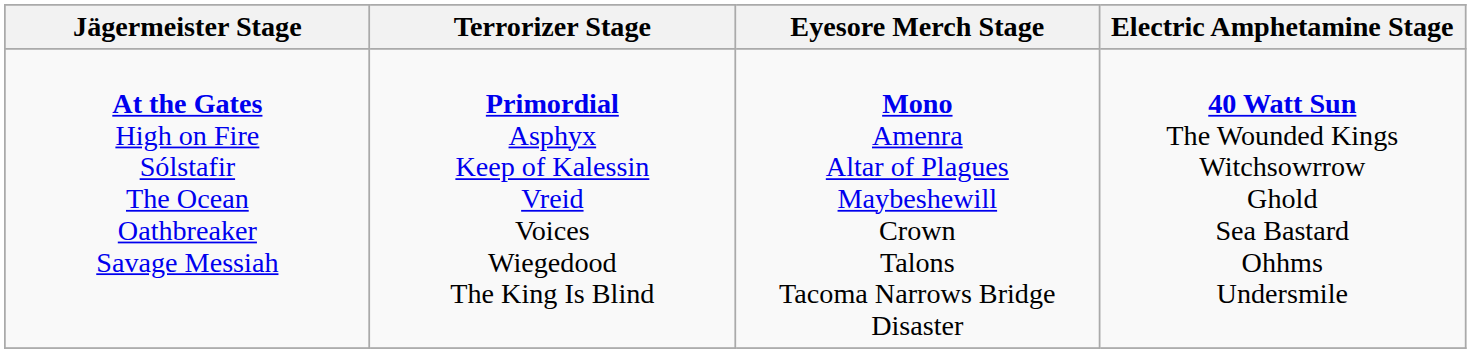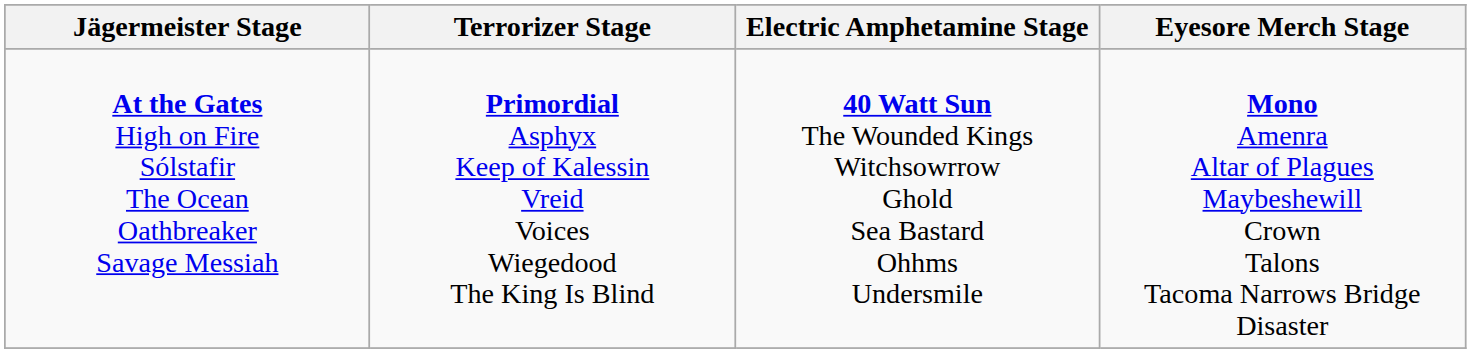columns swapped: (917, 26) <-> (1282, 26)
